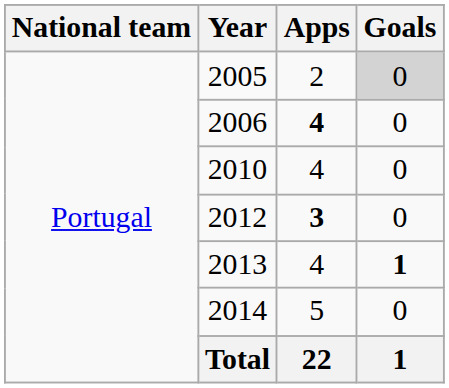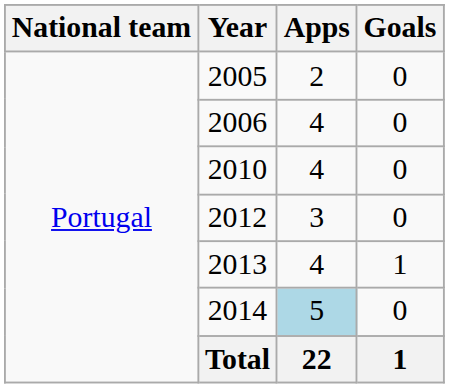(400, 75) lightgrey background -> (400, 75) no background
(317, 122) bold -> (317, 122) normal
(317, 216) bold -> (317, 216) normal
(400, 264) bold -> (400, 264) normal
(317, 311) no background -> (317, 311) lightblue background
